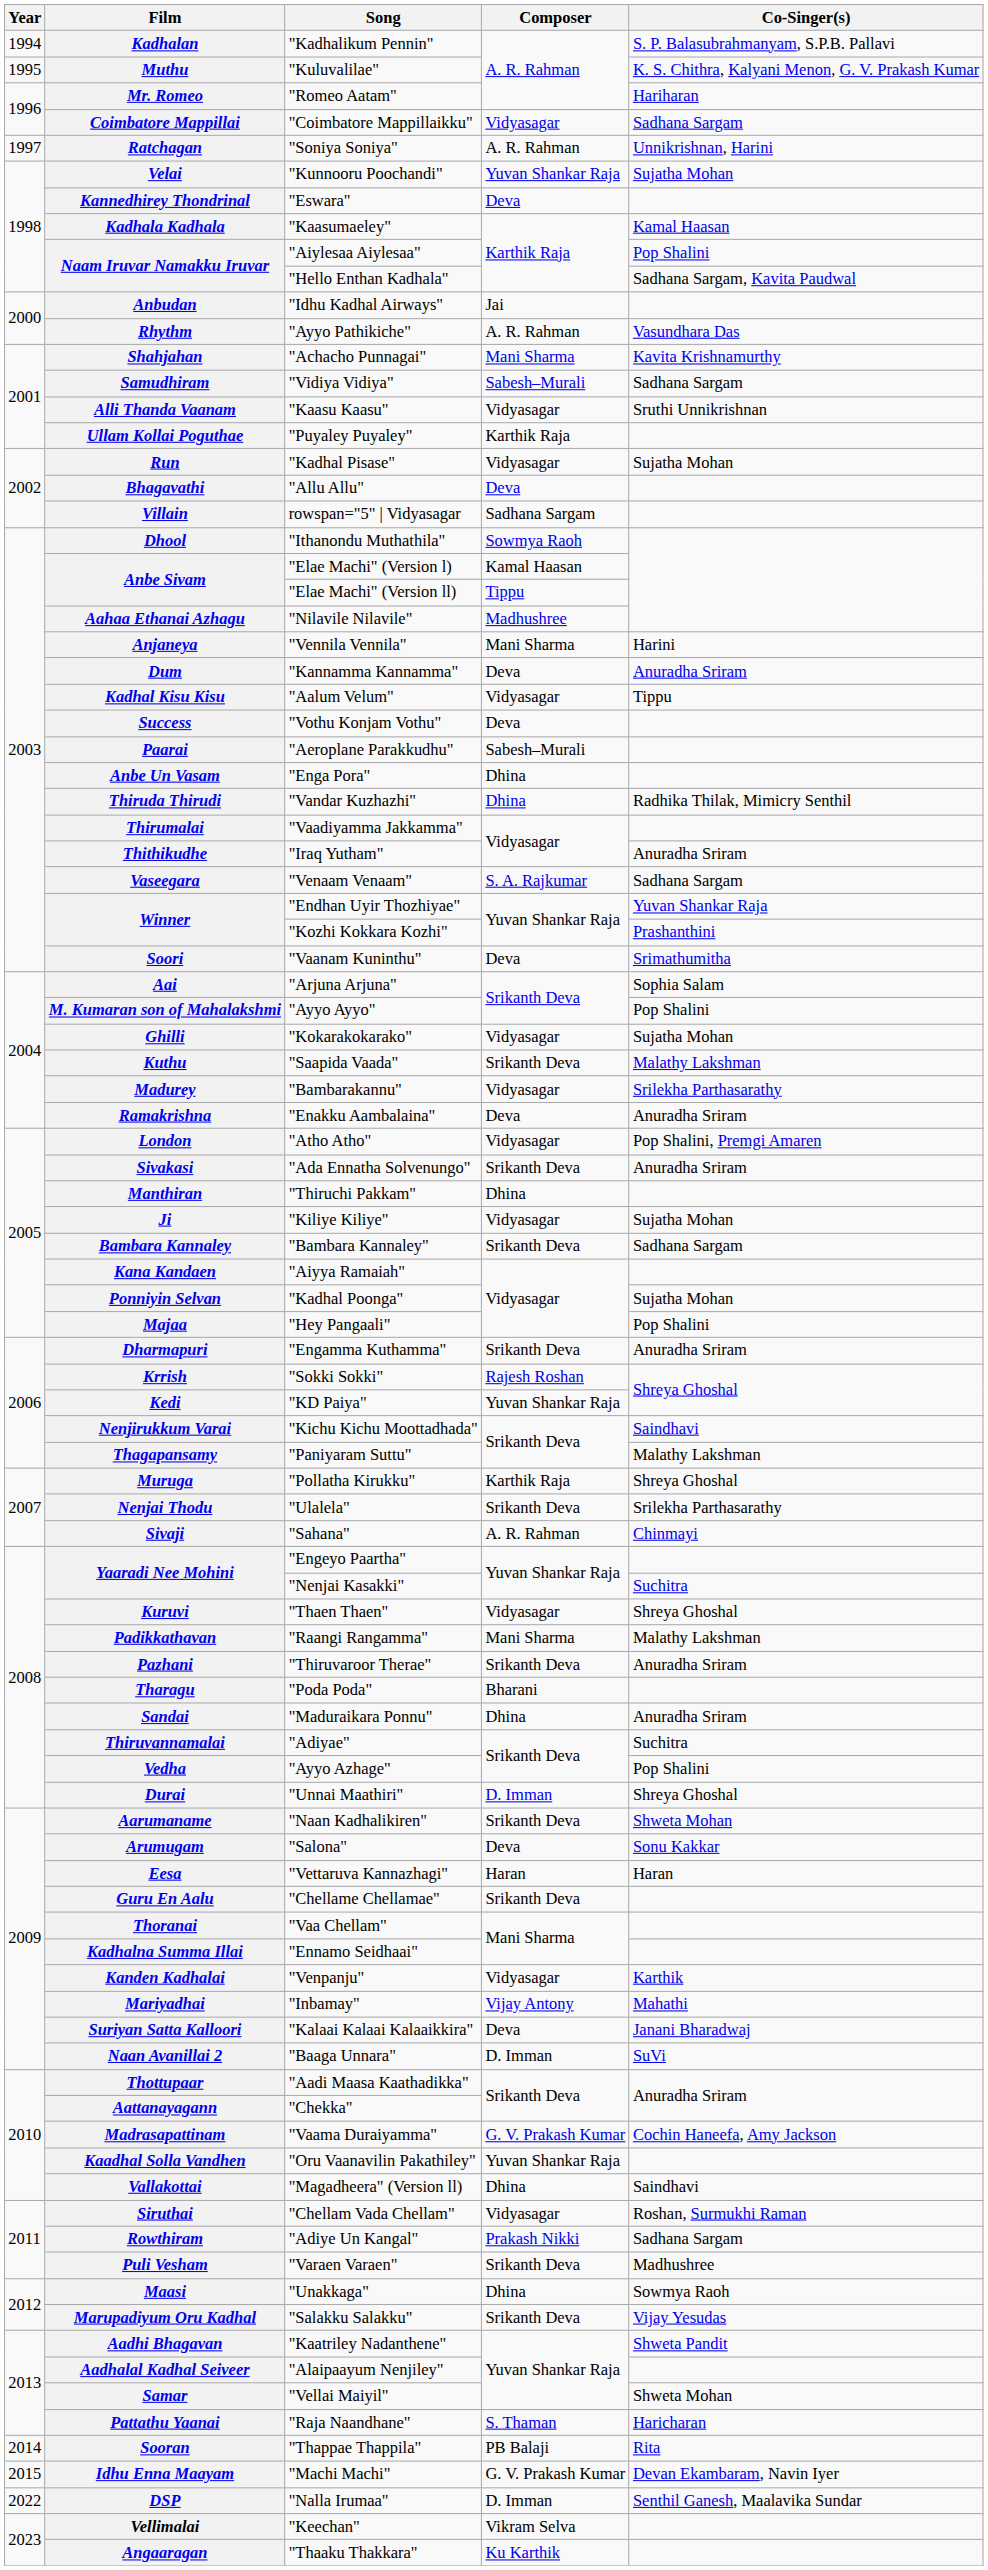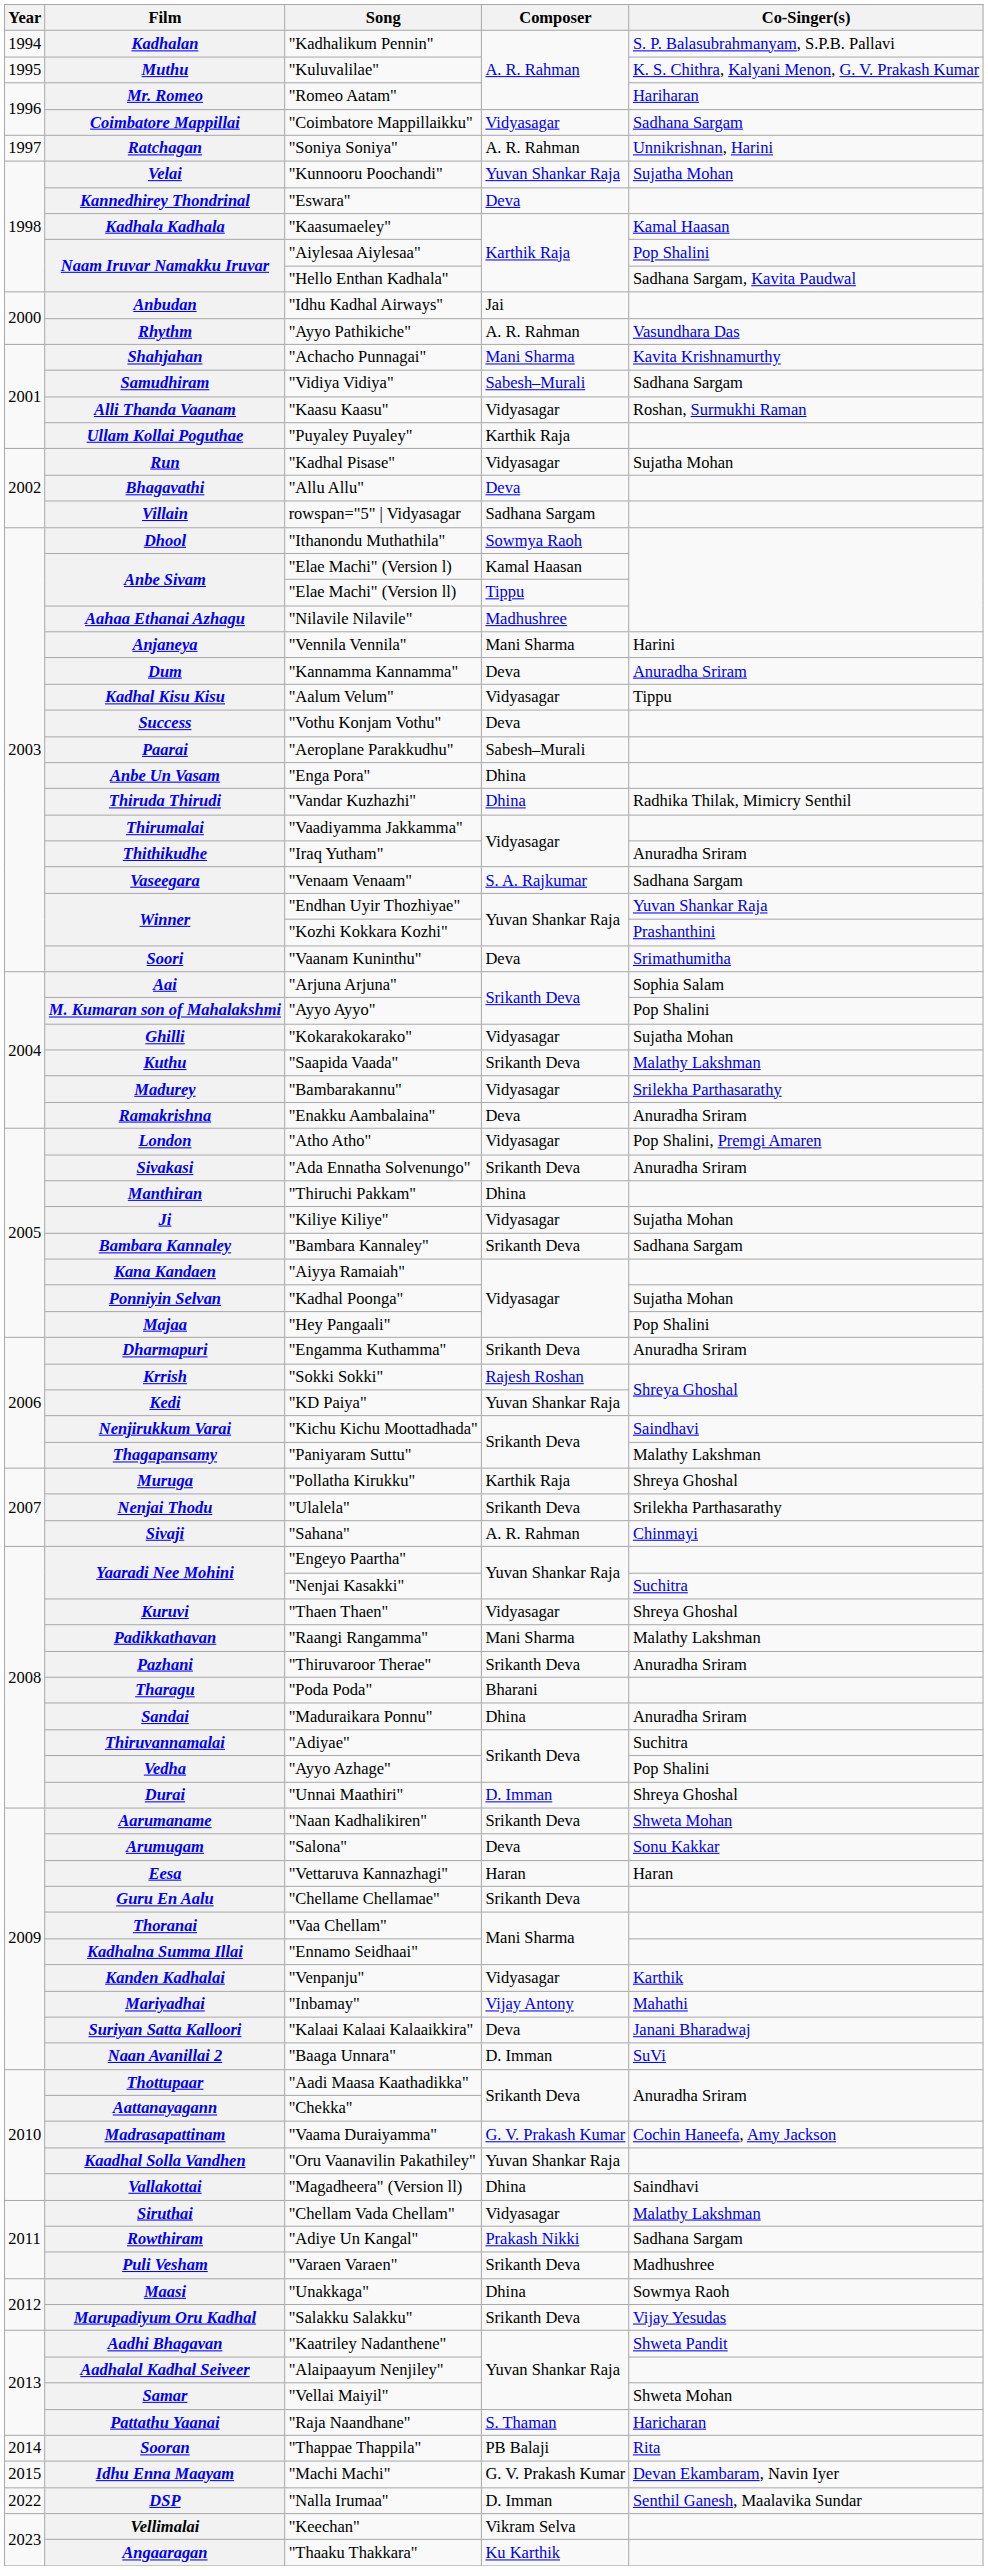(700, 409) Sruthi Unnikrishnan -> (720, 409) Roshan, Surmukhi Raman
(720, 2213) Roshan, Surmukhi Raman -> (697, 2213) Malathy Lakshman
